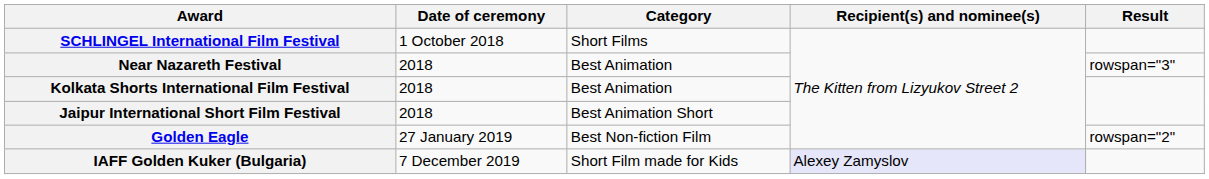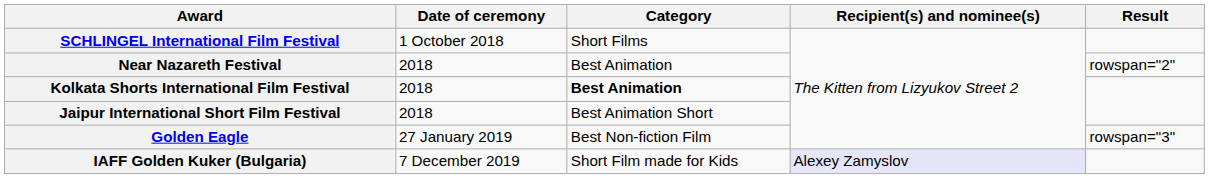(1132, 64) rowspan="3" -> (1132, 64) rowspan="2"
(622, 88) normal -> (626, 88) bold
(1132, 137) rowspan="2" -> (1132, 137) rowspan="3"
